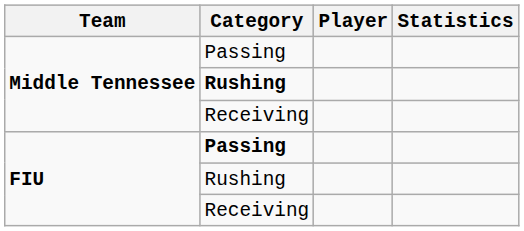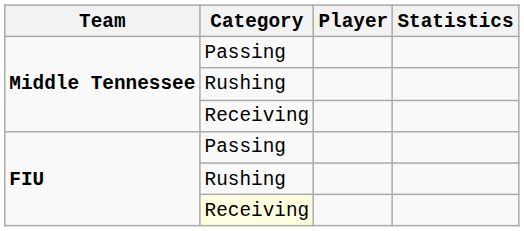(245, 84) bold -> (245, 84) normal
(245, 147) bold -> (245, 147) normal
(257, 210) no background -> (257, 210) lightyellow background
